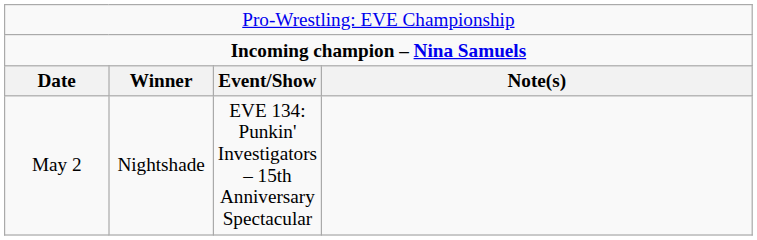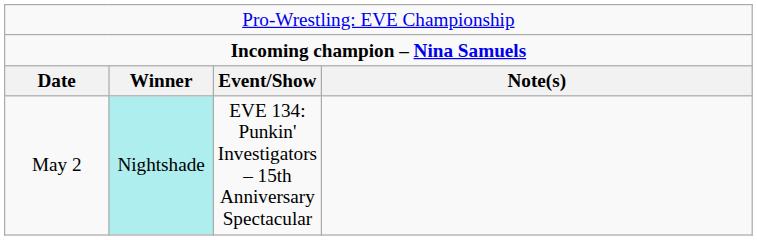(161, 165) no background -> (161, 165) paleturquoise background
